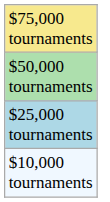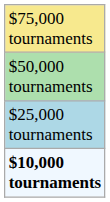(51, 172) normal -> (55, 172) bold
